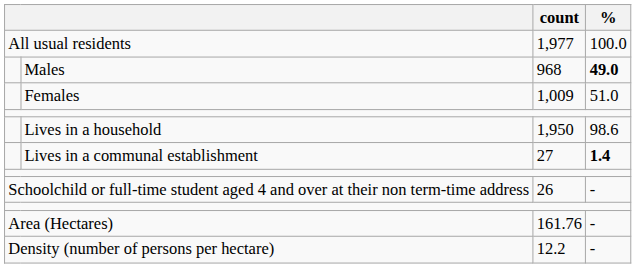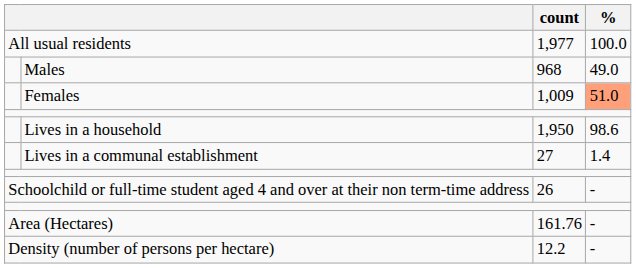(604, 69) bold -> (604, 69) normal
(604, 95) no background -> (604, 95) lightsalmon background
(600, 155) bold -> (600, 155) normal
